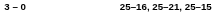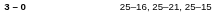(166, 7) bold -> (166, 7) normal
